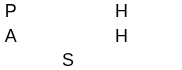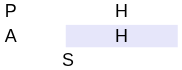(122, 36) no background -> (122, 36) lavender background
